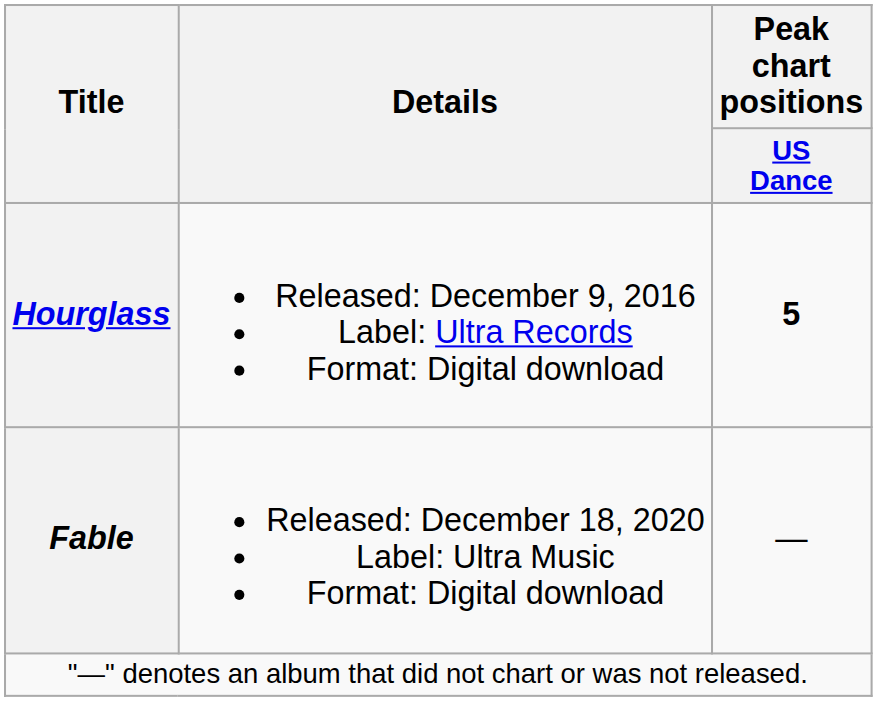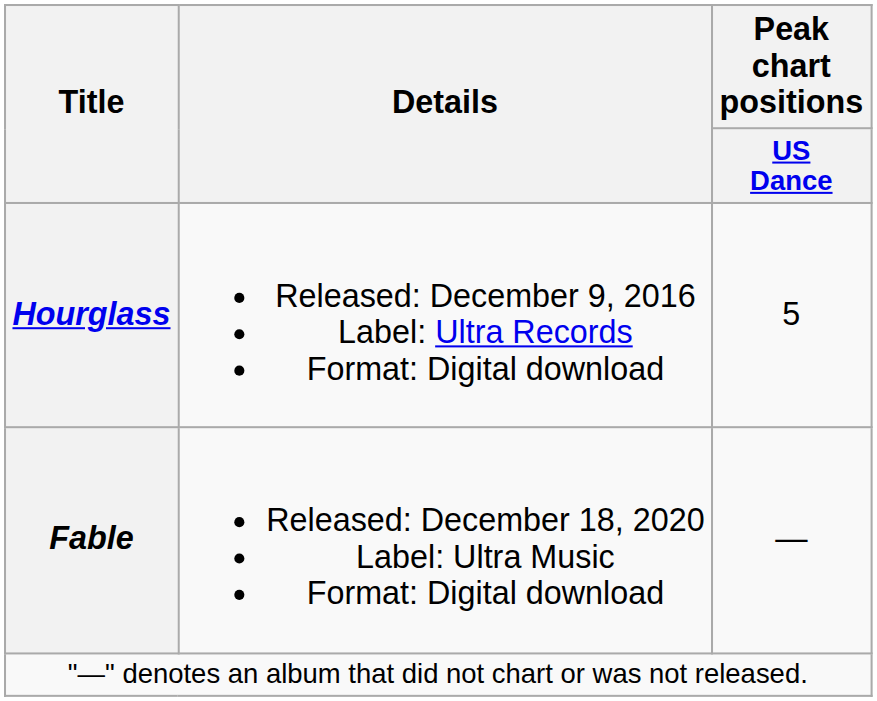(791, 314) bold -> (791, 314) normal
